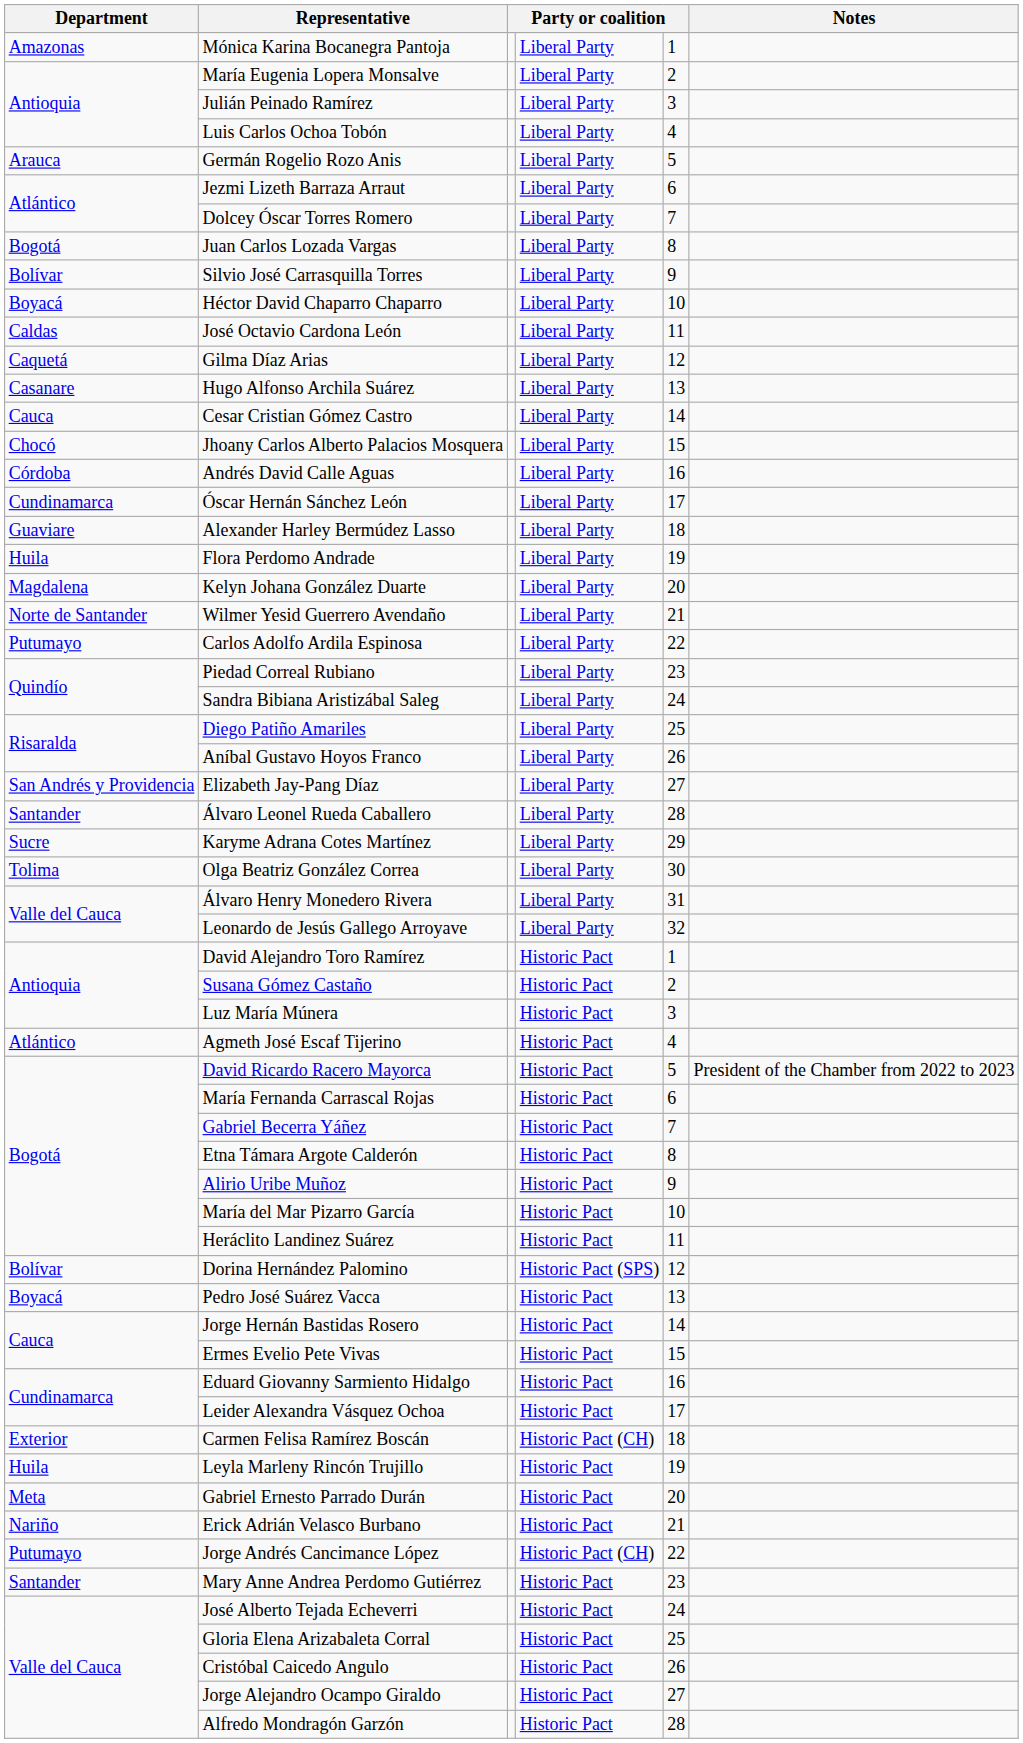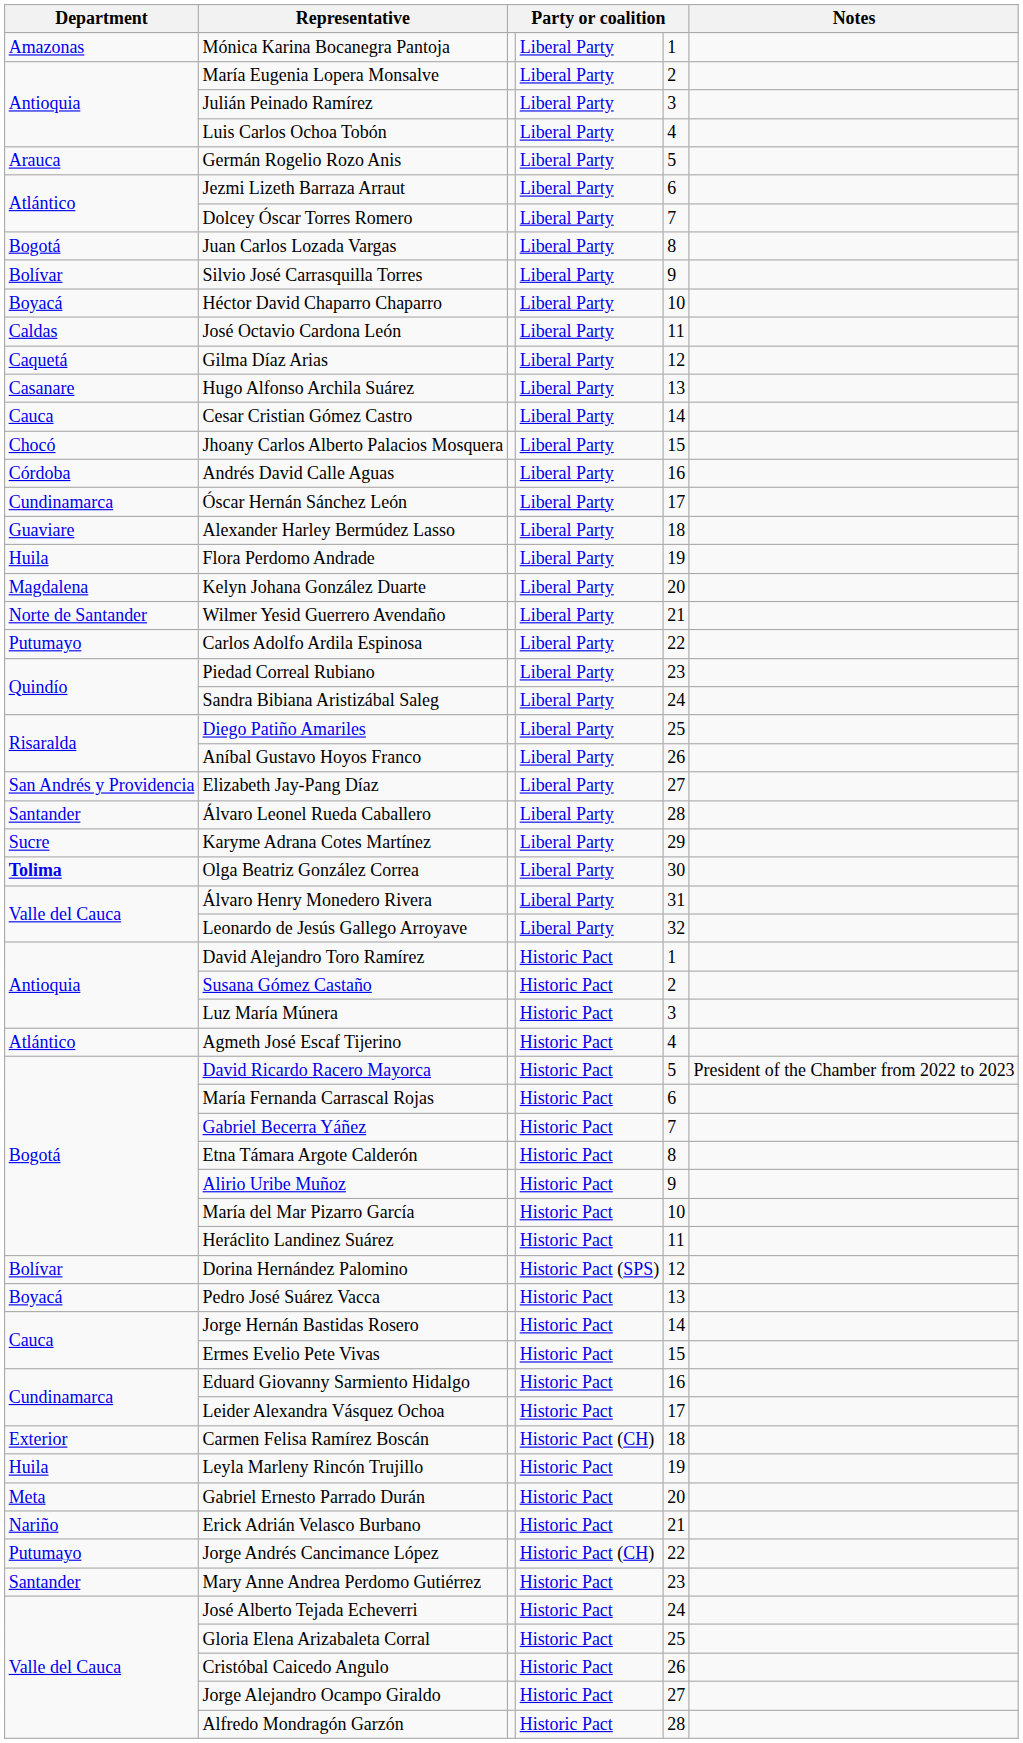(34, 871) normal -> (35, 871) bold
